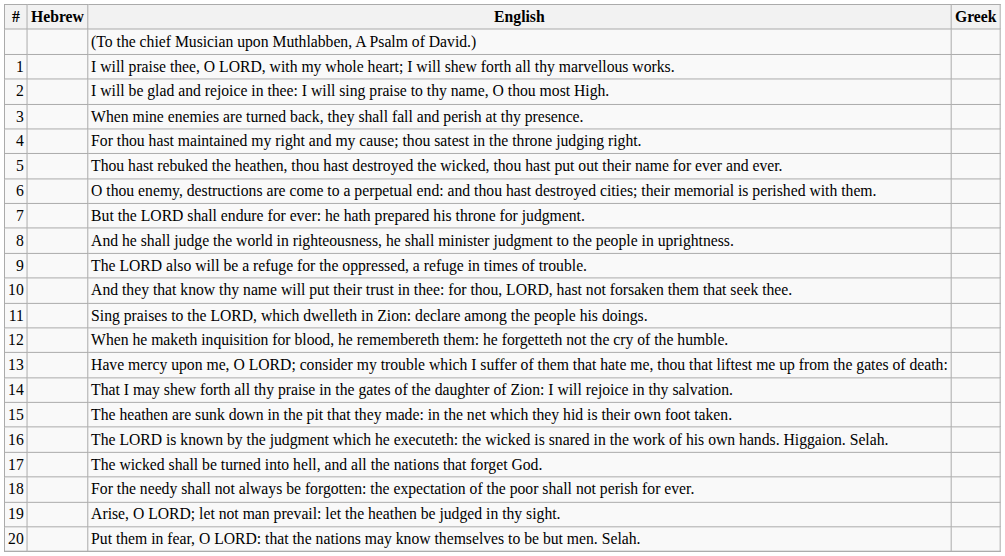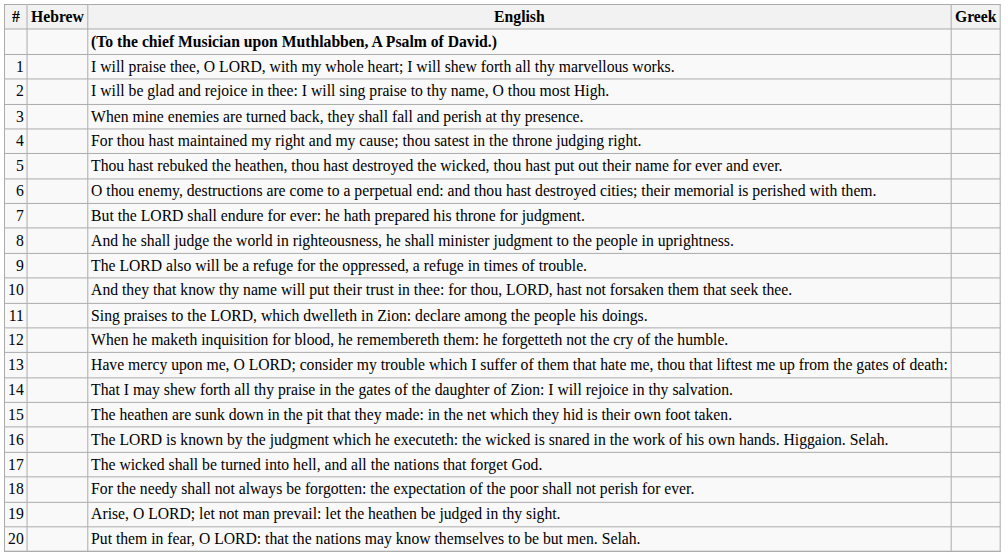(284, 41) normal -> (294, 41) bold
